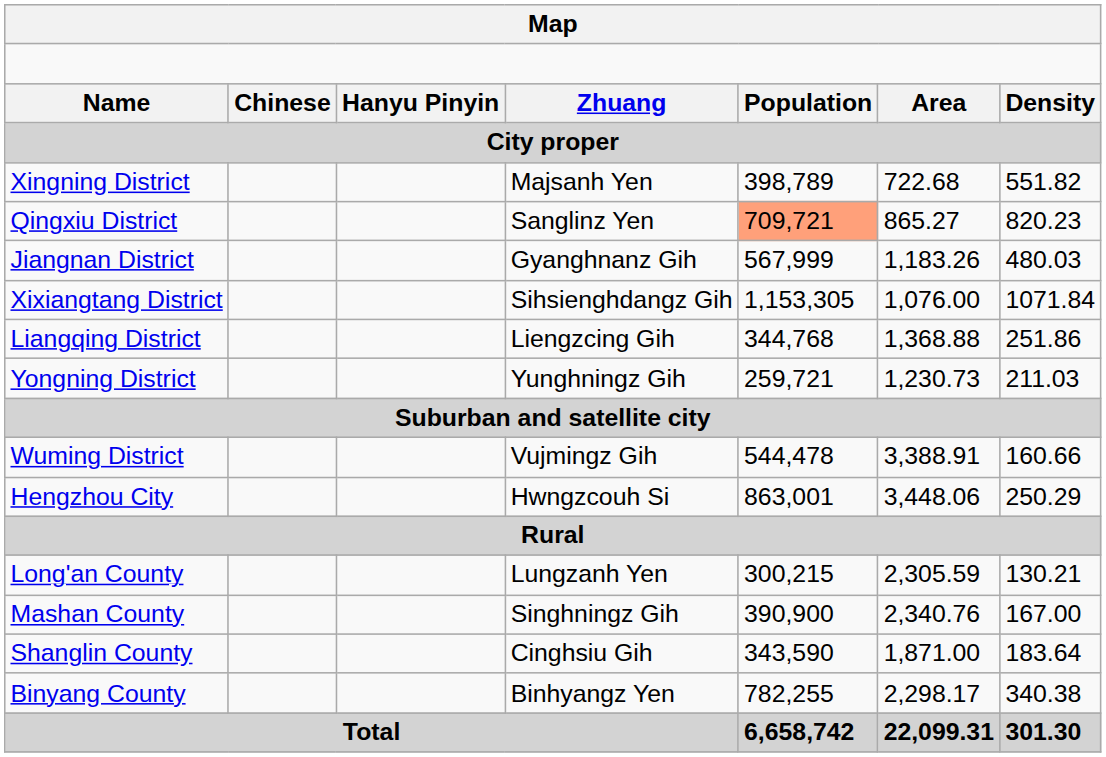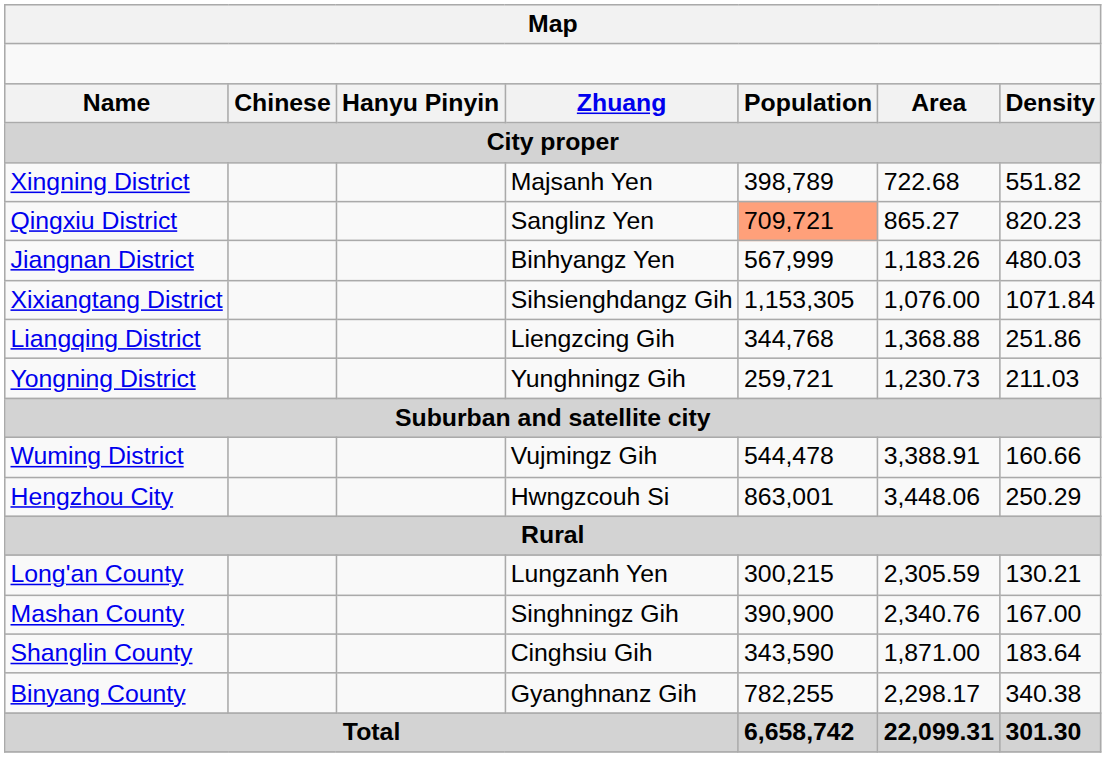(604, 260) Gyanghnanz Gih -> (593, 260) Binhyangz Yen
(593, 692) Binhyangz Yen -> (604, 692) Gyanghnanz Gih
